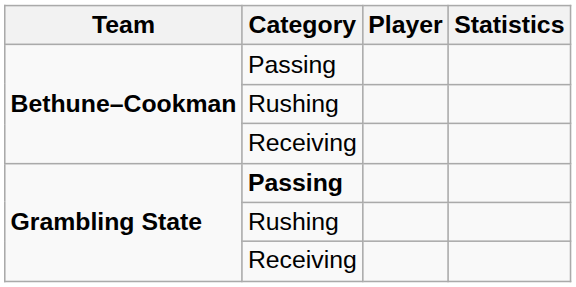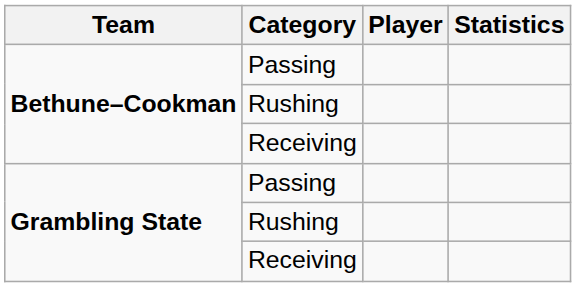(295, 182) bold -> (292, 182) normal
